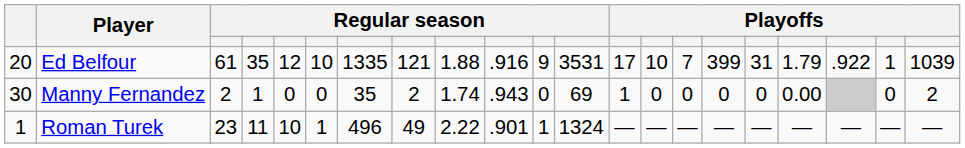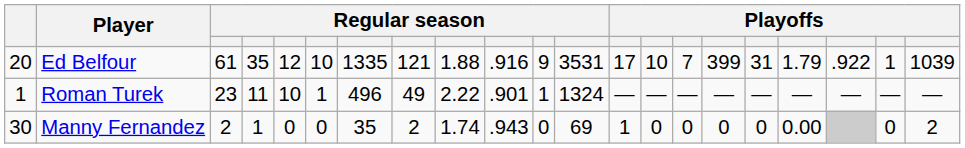rows swapped: (102, 126) <-> (123, 94)
